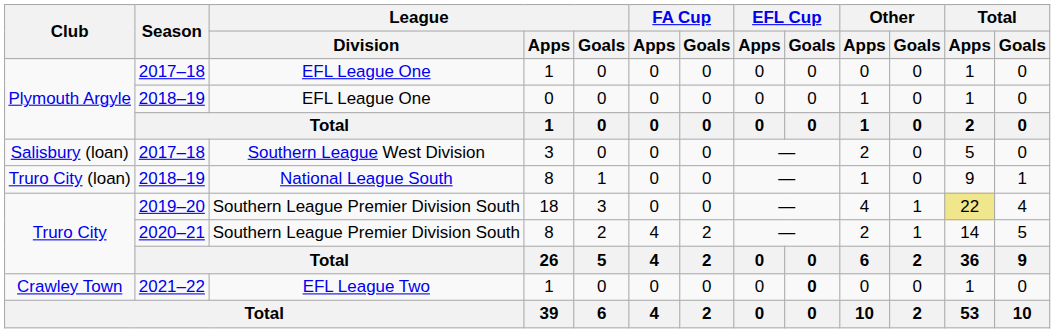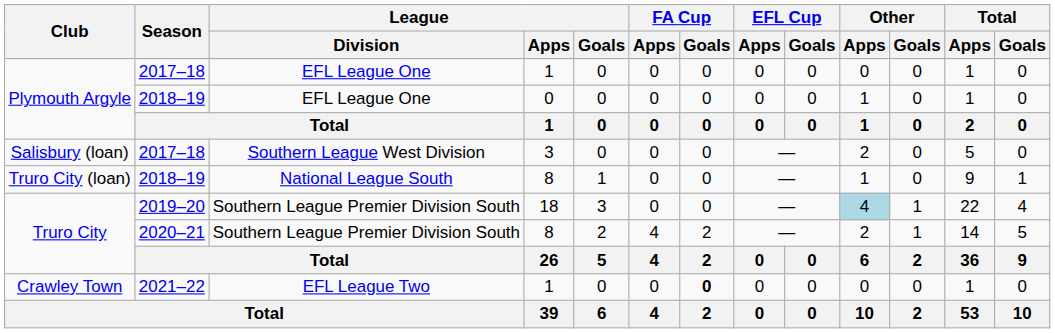(865, 206) no background -> (865, 206) lightblue background
(970, 206) khaki background -> (970, 206) no background
(707, 286) normal -> (707, 286) bold
(812, 286) bold -> (812, 286) normal
